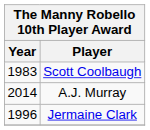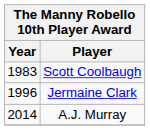rows swapped: (92, 114) <-> (92, 93)
